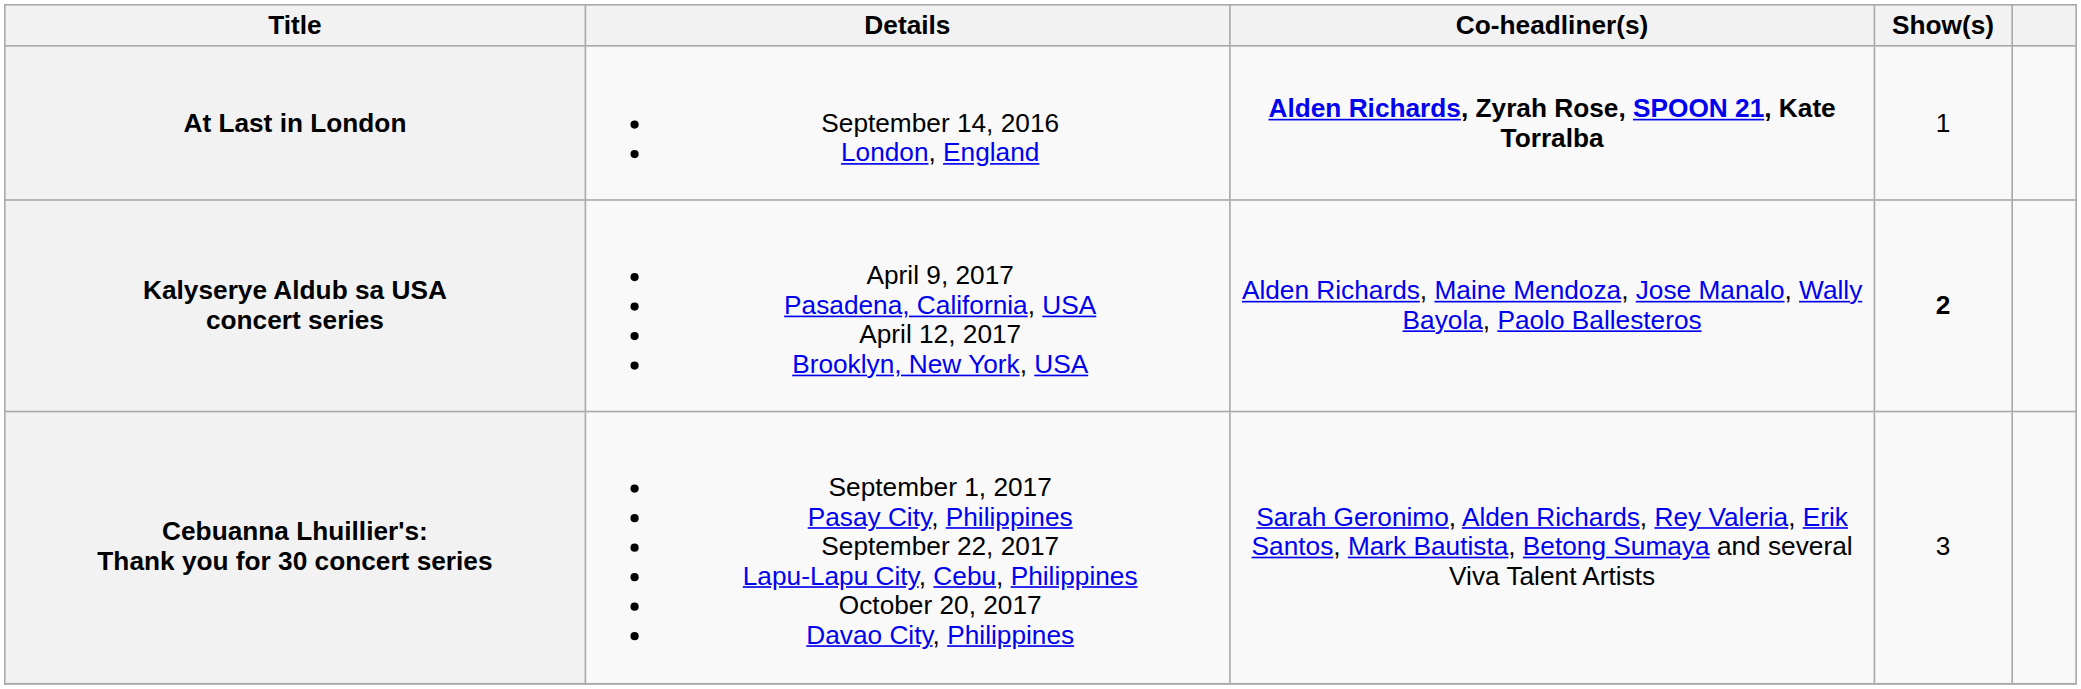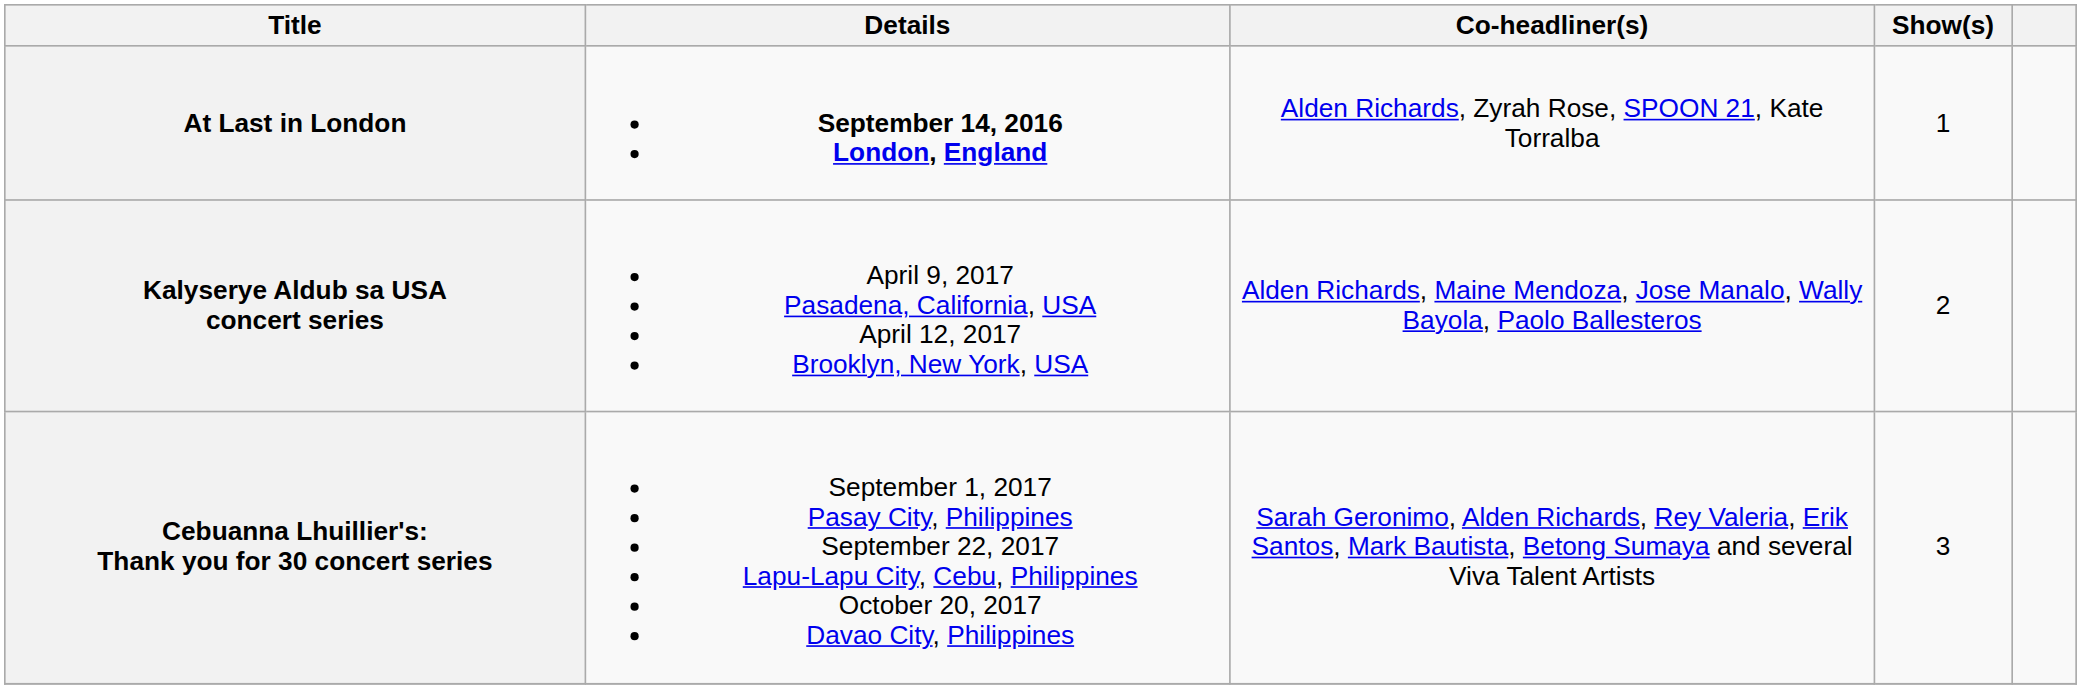(907, 138) normal -> (907, 138) bold
(1552, 122) bold -> (1552, 122) normal
(1943, 305) bold -> (1943, 305) normal
